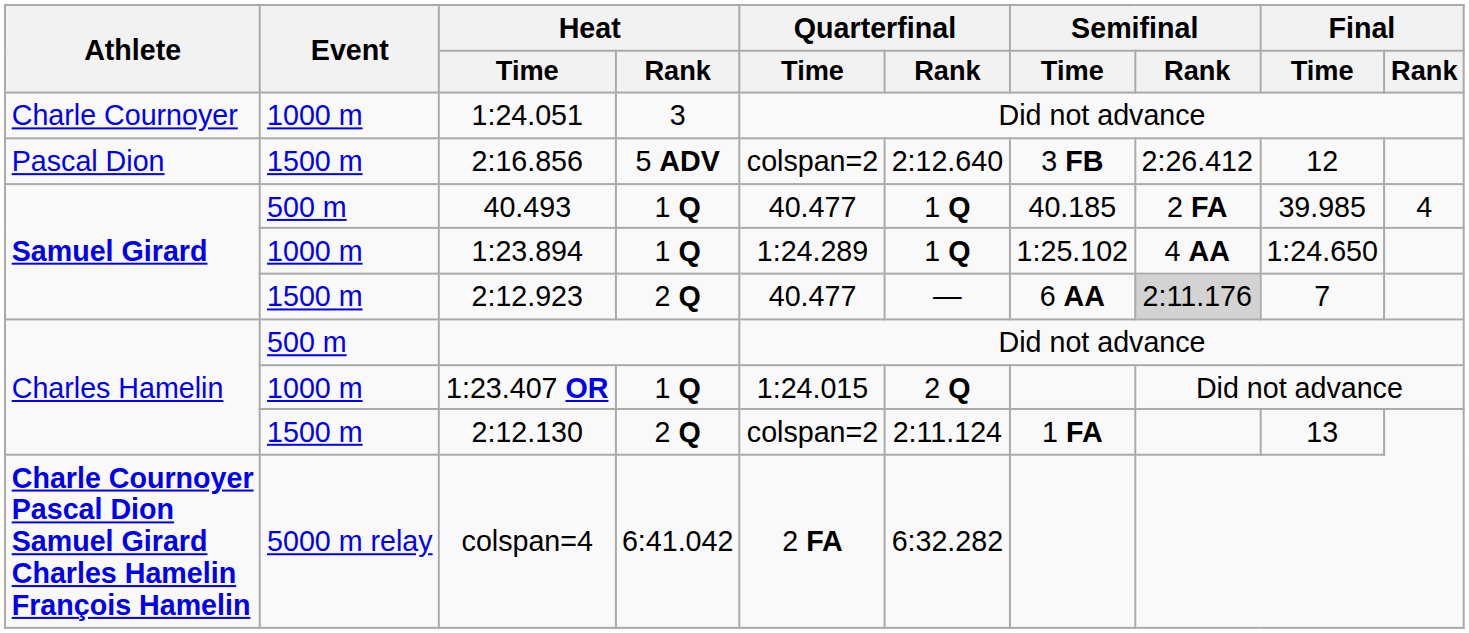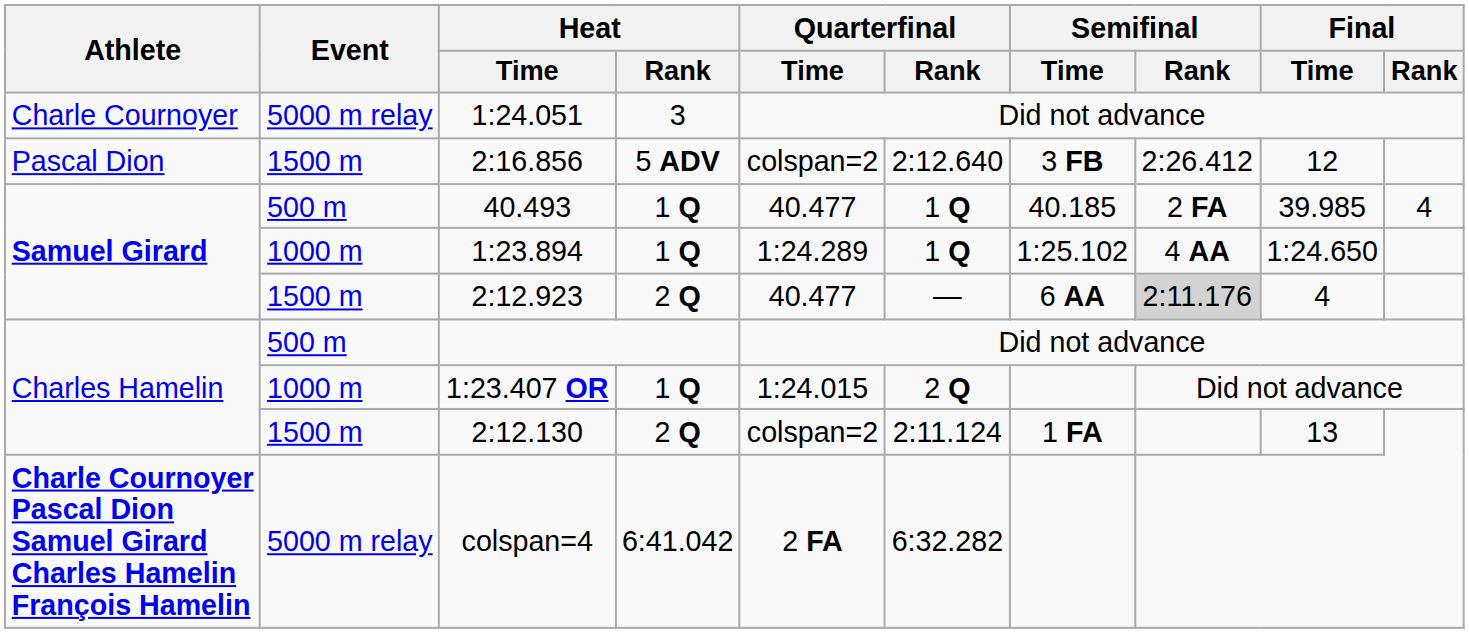(315, 116) 1000 m -> (350, 116) 5000 m relay
(1322, 297) 7 -> (1322, 297) 4
